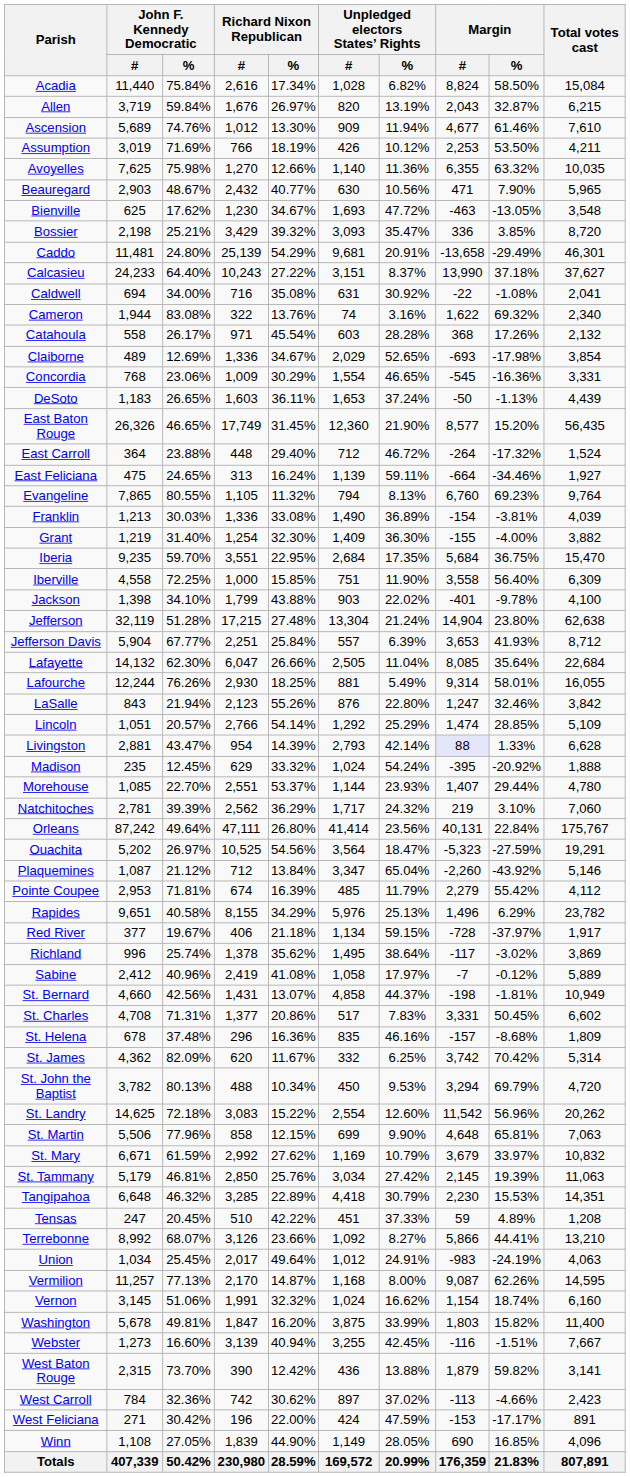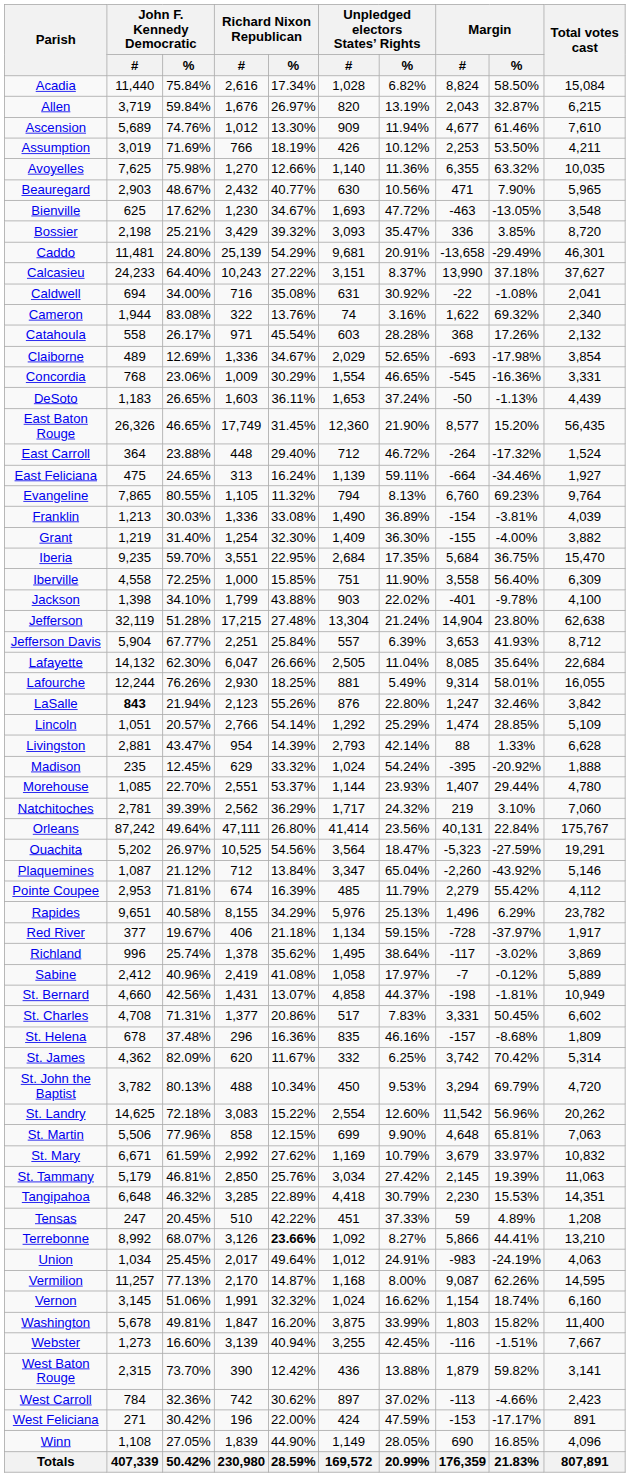(135, 704) normal -> (135, 704) bold
(462, 745) lavender background -> (462, 745) no background
(293, 1239) normal -> (293, 1239) bold
